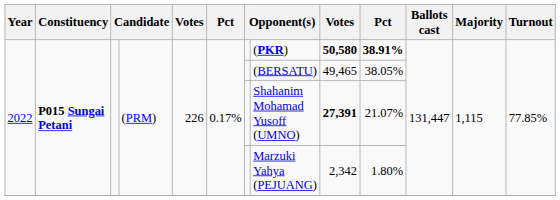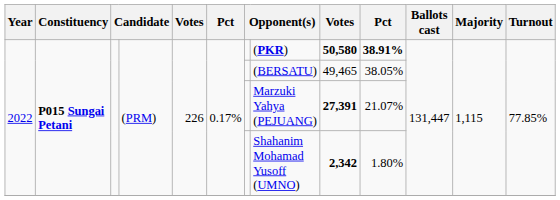(278, 113) Shahanim Mohamad Yusoff (UMNO) -> (285, 105) Marzuki Yahya (PEJUANG)
(285, 170) Marzuki Yahya (PEJUANG) -> (278, 163) Shahanim Mohamad Yusoff (UMNO)
(343, 170) normal -> (343, 163) bold
